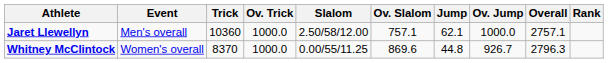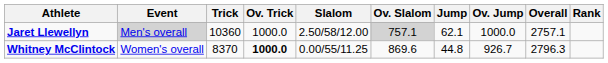(154, 32) no background -> (154, 32) lightgrey background
(403, 32) no background -> (403, 32) lightgrey background
(270, 50) normal -> (270, 50) bold
